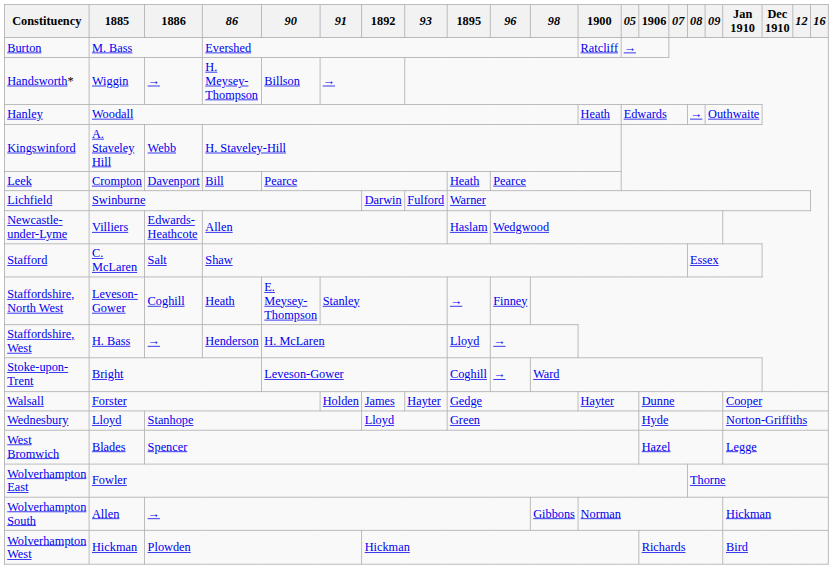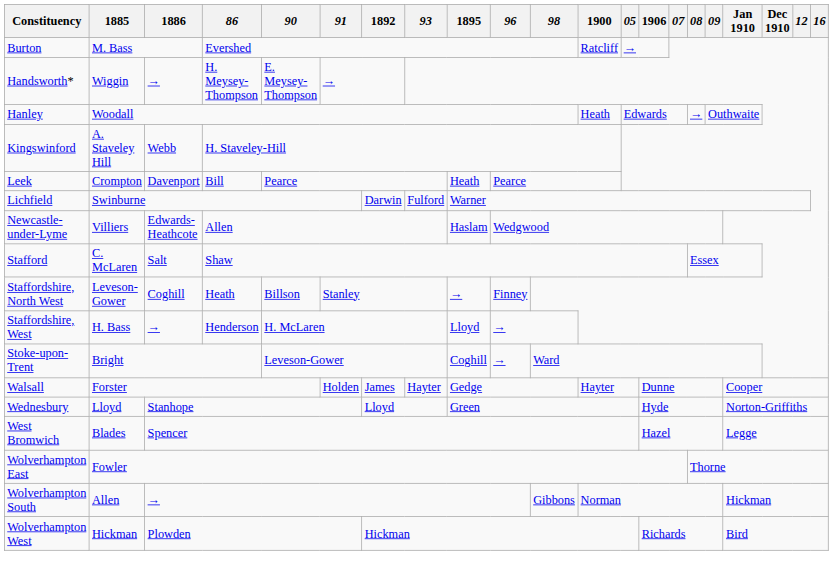(282, 81) Billson -> (291, 81) E. Meysey-Thompson
(291, 300) E. Meysey-Thompson -> (282, 294) Billson
